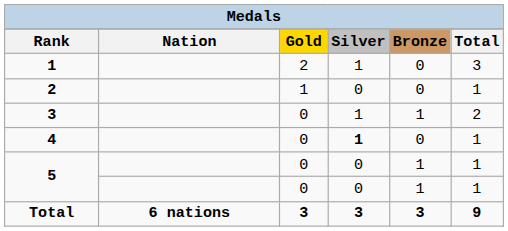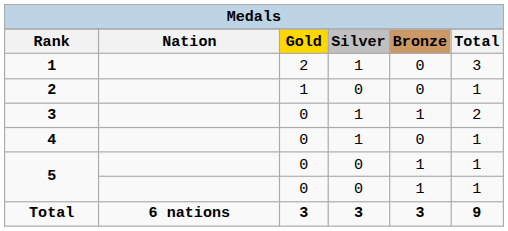(358, 140) bold -> (358, 140) normal
